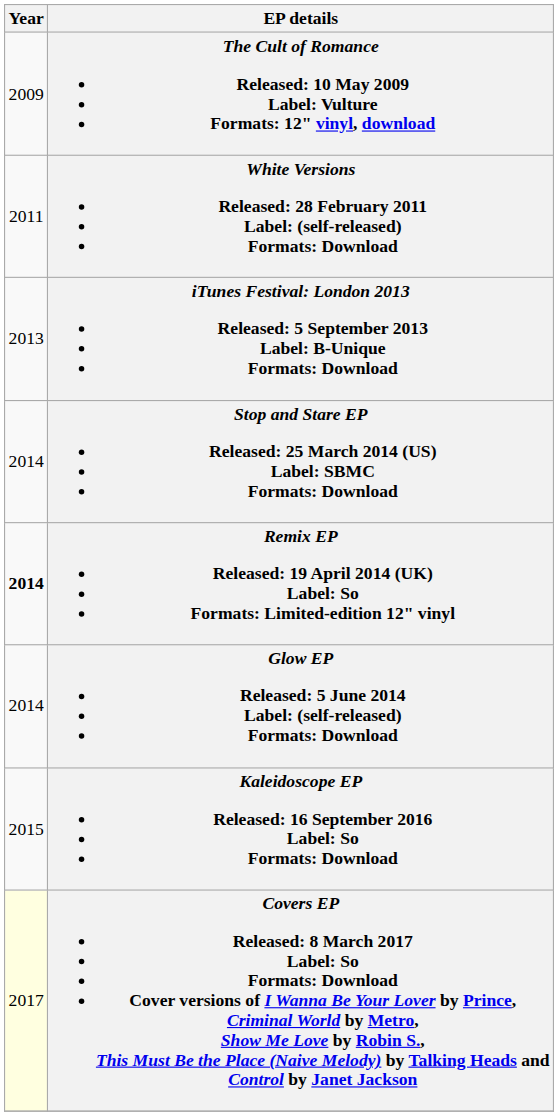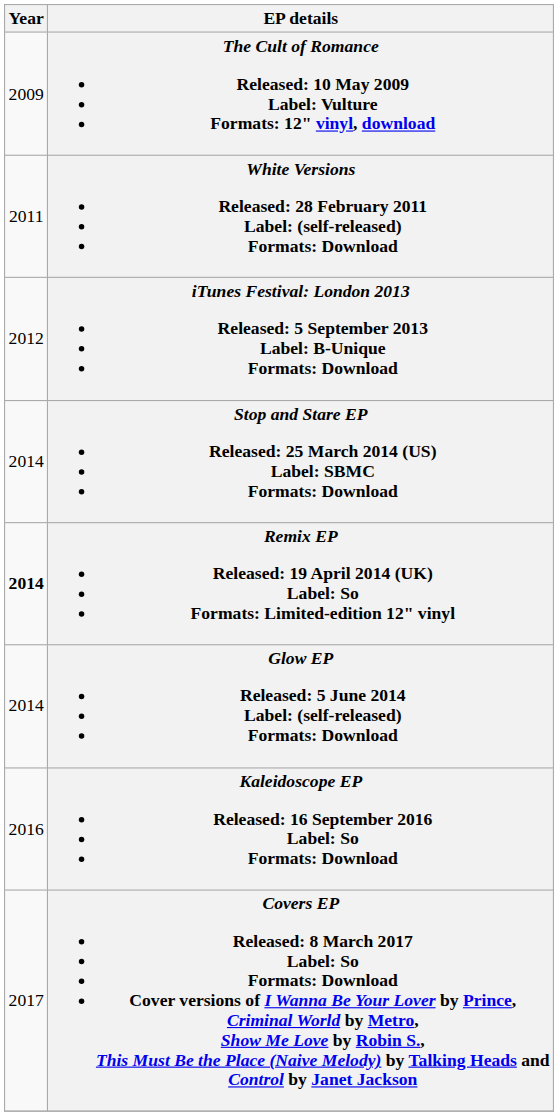(26, 338) 2013 -> (26, 338) 2012
(26, 828) 2015 -> (26, 828) 2016
(26, 1000) lightyellow background -> (26, 1000) no background
